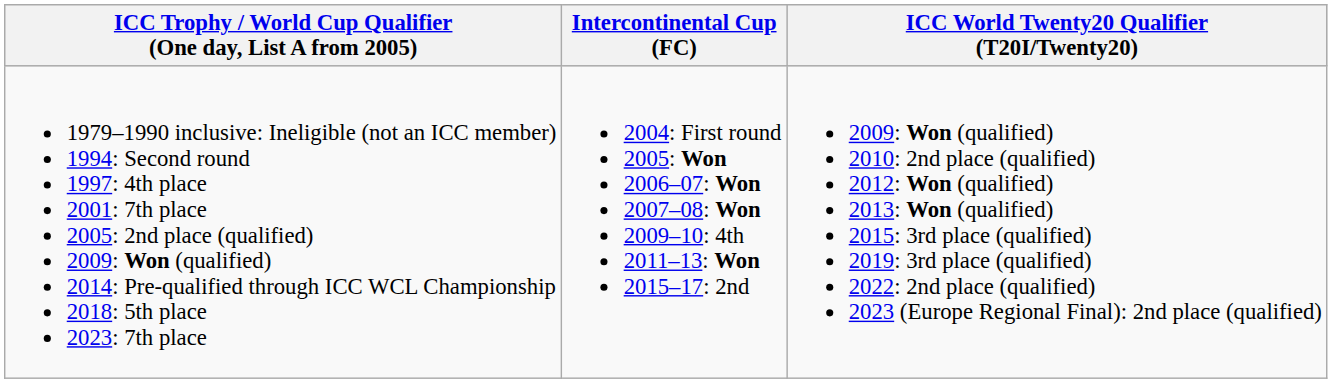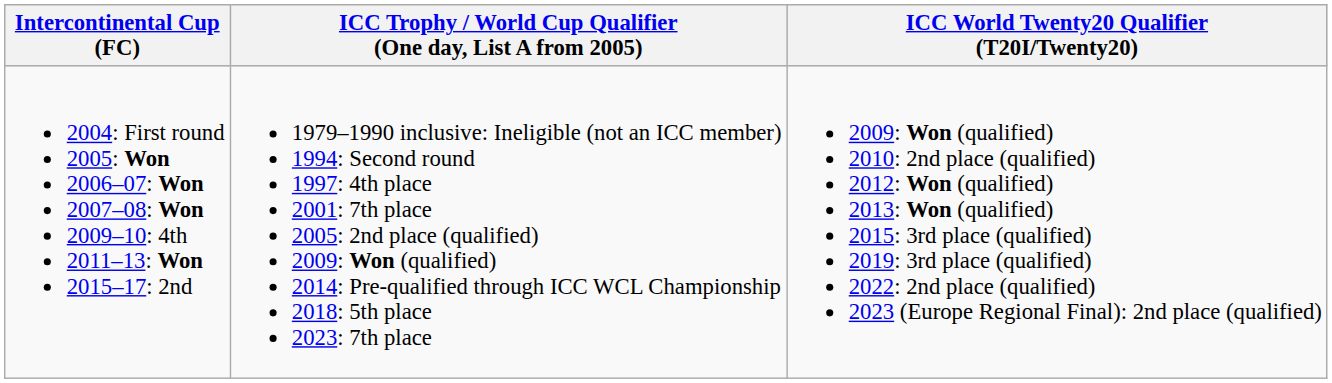columns swapped: (283, 35) <-> (674, 35)
